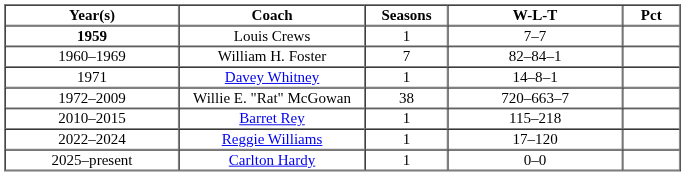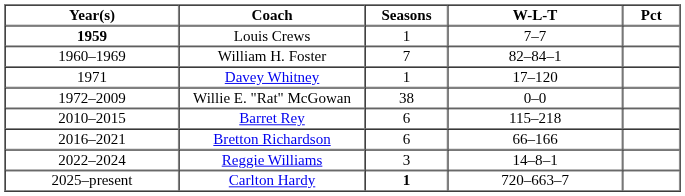(535, 77) 14–8–1 -> (535, 77) 17–120
(535, 98) 720–663–7 -> (535, 98) 0–0
(406, 118) 1 -> (406, 118) 6
+ row: (272, 139)
(406, 139) 1 -> (406, 160) 3
(535, 139) 17–120 -> (535, 160) 14–8–1
(406, 160) normal -> (406, 180) bold
(535, 160) 0–0 -> (535, 180) 720–663–7
